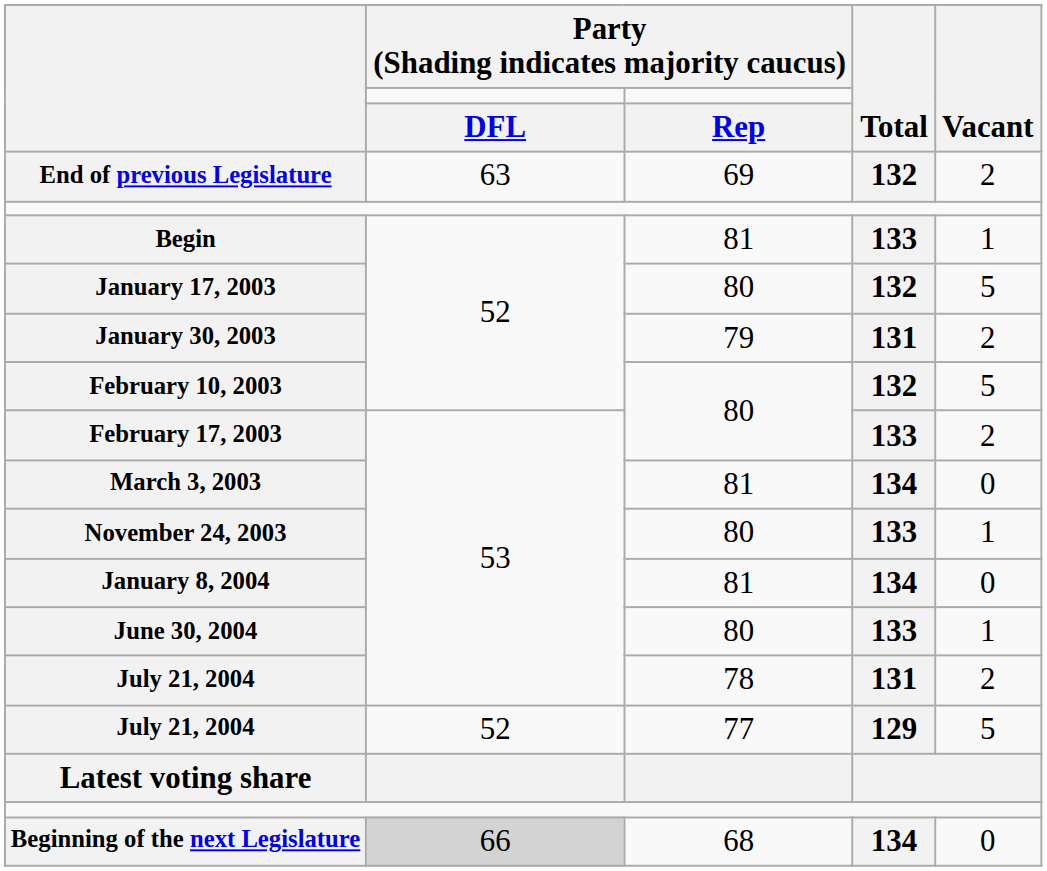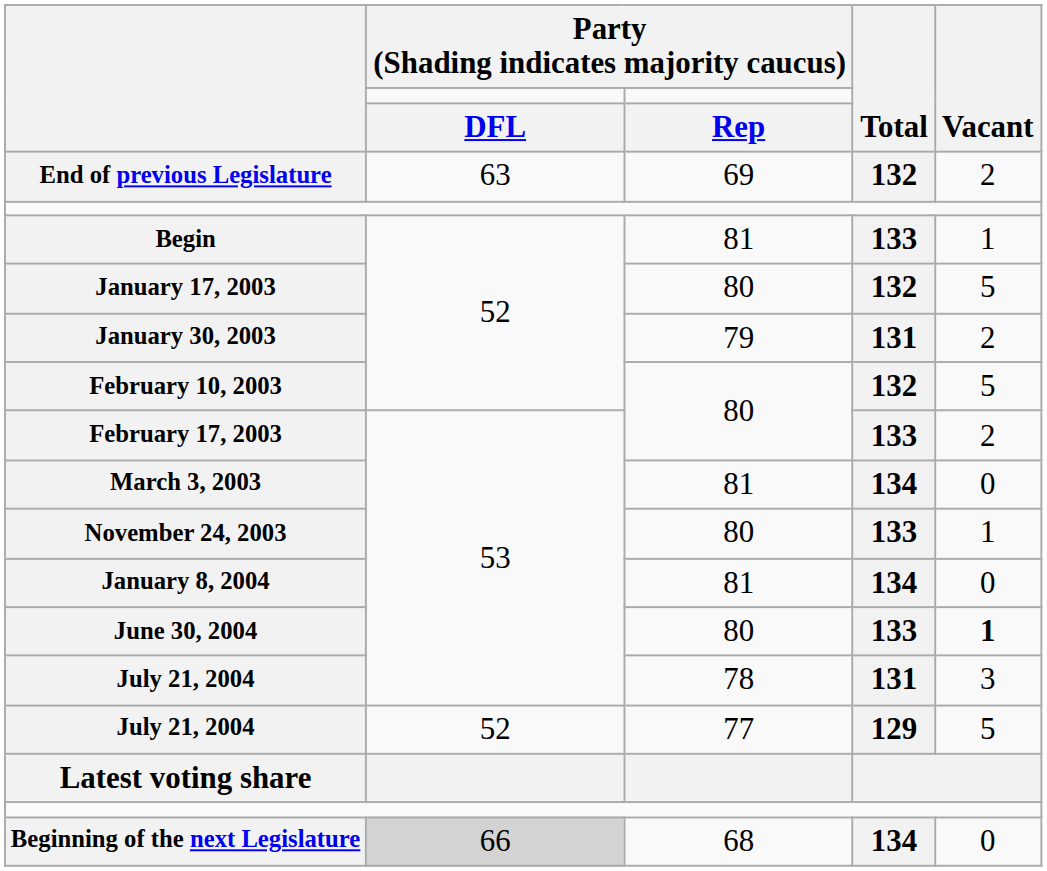(988, 630) normal -> (988, 630) bold
(988, 679) 2 -> (988, 679) 3
